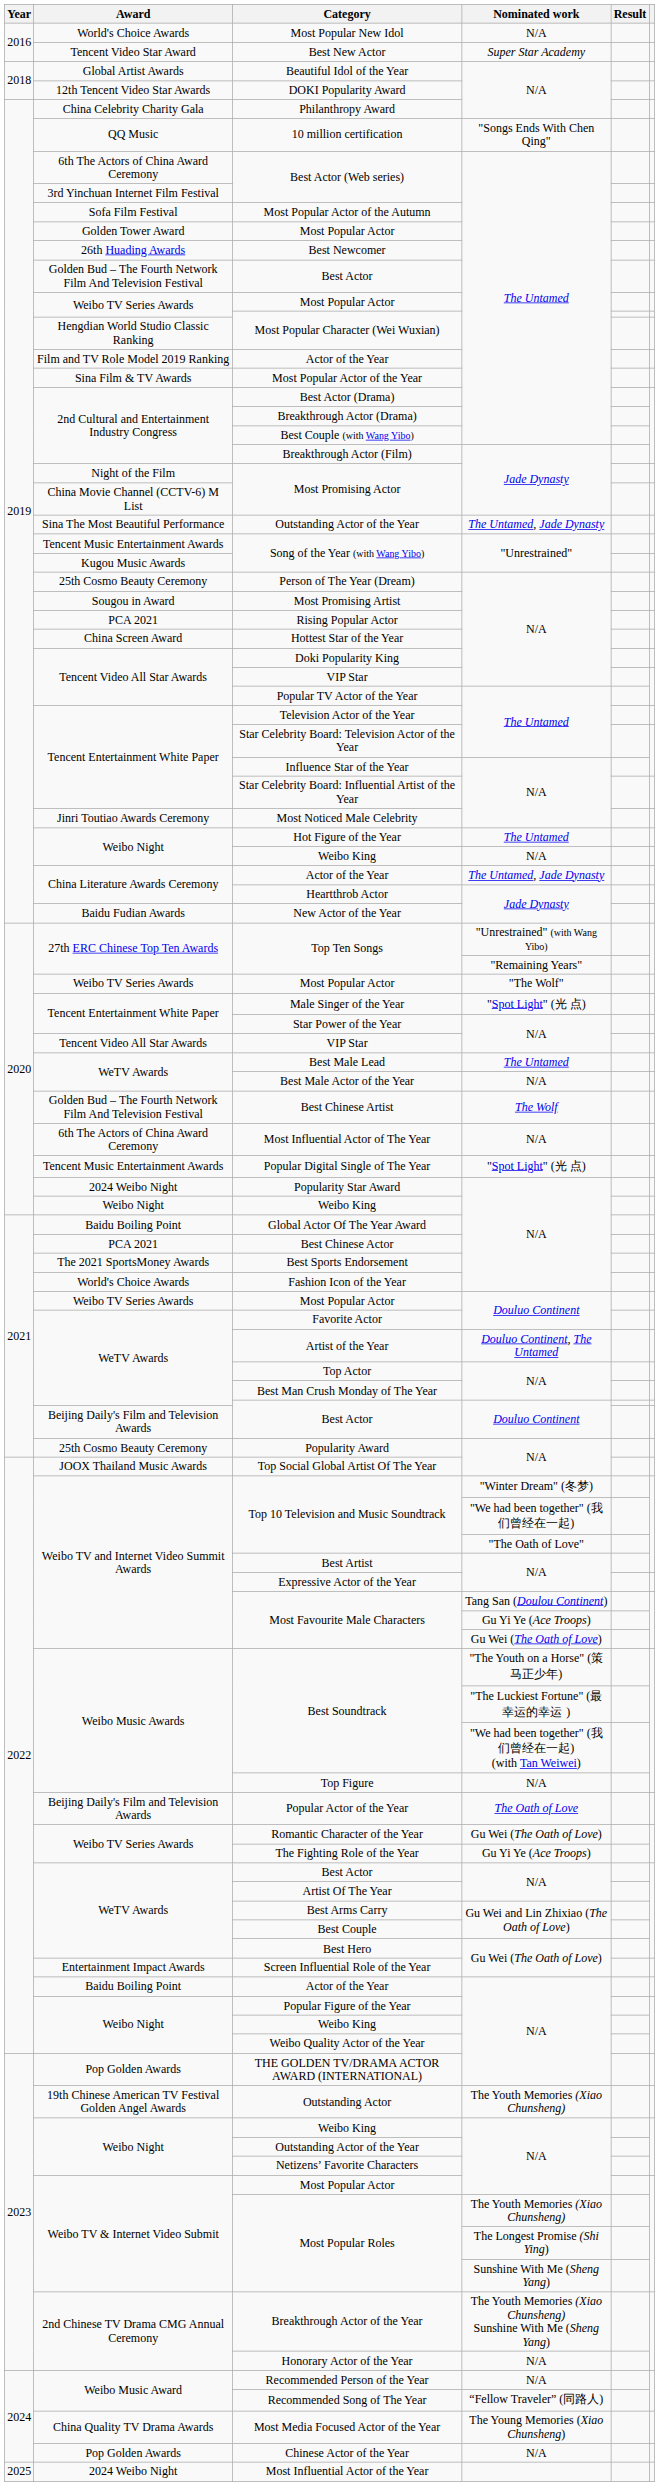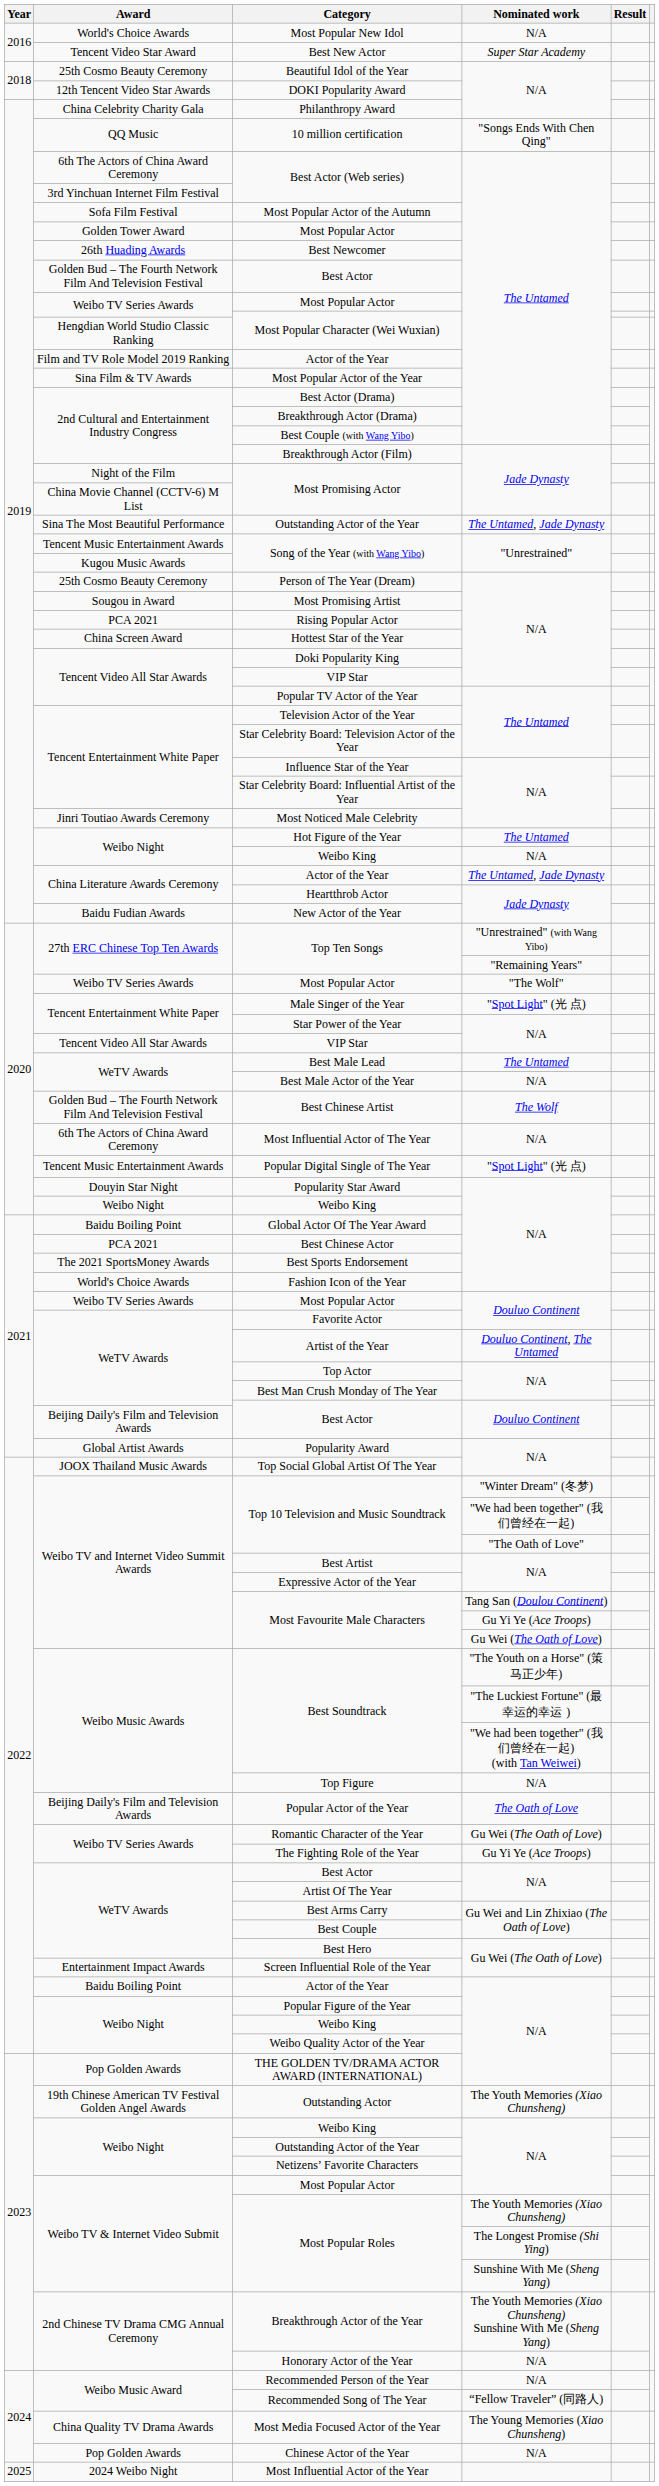(133, 71) Global Artist Awards -> (133, 71) 25th Cosmo Beauty Ceremony
(133, 1186) 2024 Weibo Night -> (133, 1186) Douyin Star Night
(133, 1447) 25th Cosmo Beauty Ceremony -> (133, 1447) Global Artist Awards
